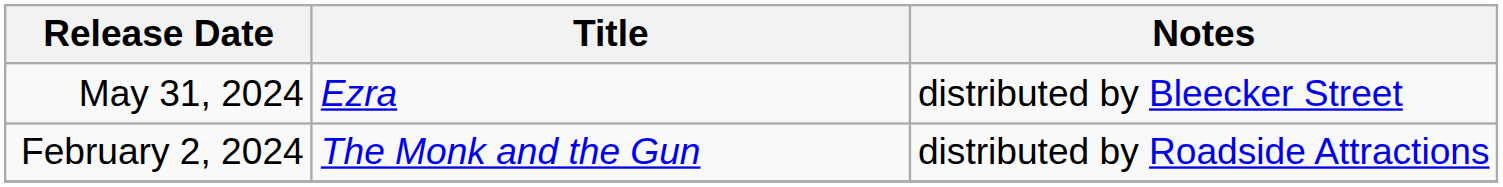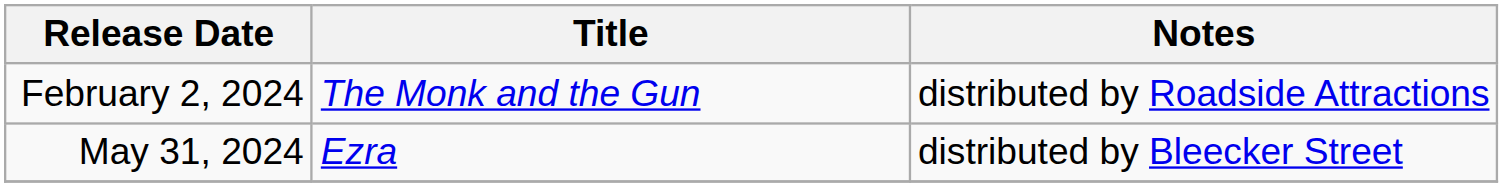rows swapped: (162, 151) <-> (191, 92)
